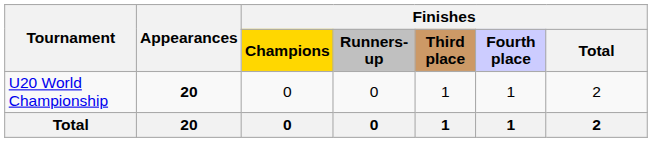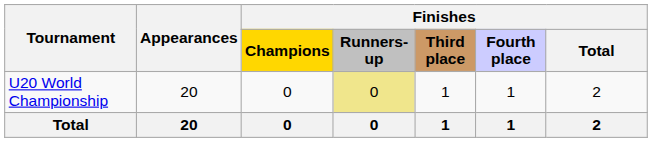(189, 92) bold -> (189, 92) normal
(374, 92) no background -> (374, 92) khaki background
